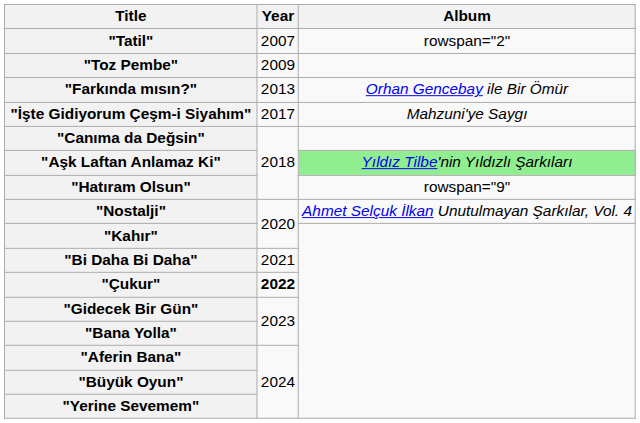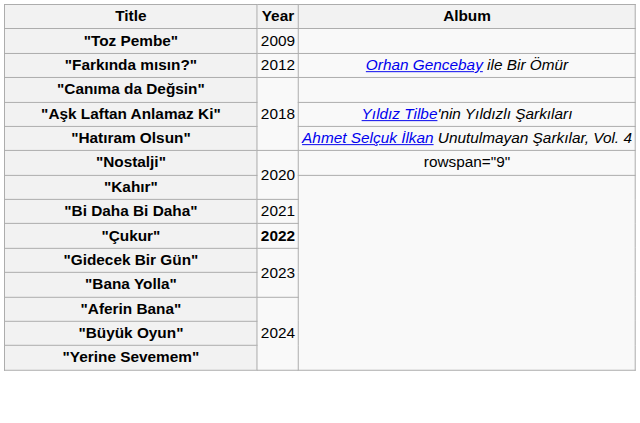- row: (131, 41)
(278, 89) 2013 -> (278, 65) 2012
- row: (131, 114)
(467, 162) lightgreen background -> (467, 114) no background
(467, 187) rowspan="9" -> (467, 138) Ahmet Selçuk İlkan Unutulmayan Şarkılar, Vol. 4
(467, 211) Ahmet Selçuk İlkan Unutulmayan Şarkılar, Vol. 4 -> (467, 162) rowspan="9"
